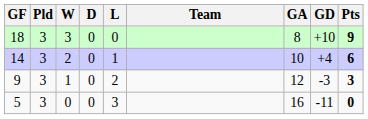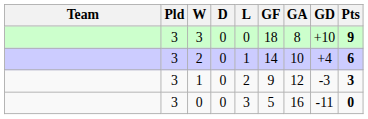columns swapped: (205, 15) <-> (17, 15)
